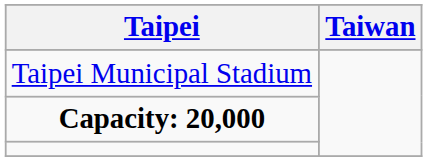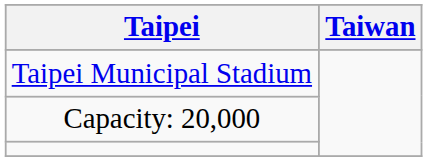(162, 118) bold -> (162, 118) normal
